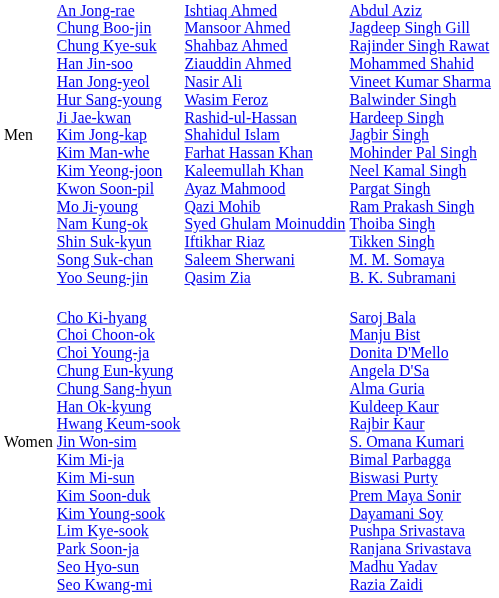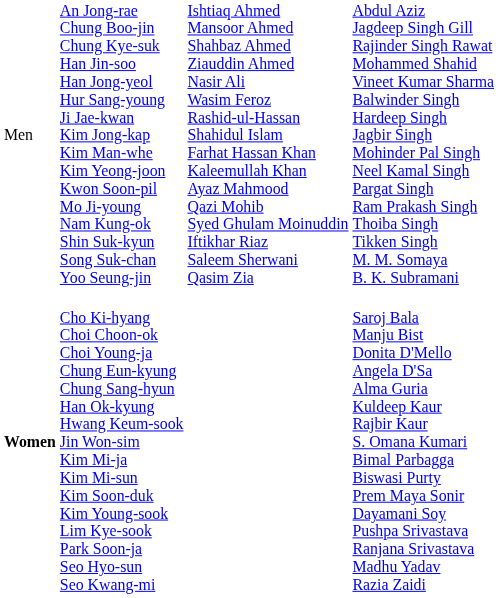(28, 442) normal -> (30, 442) bold
